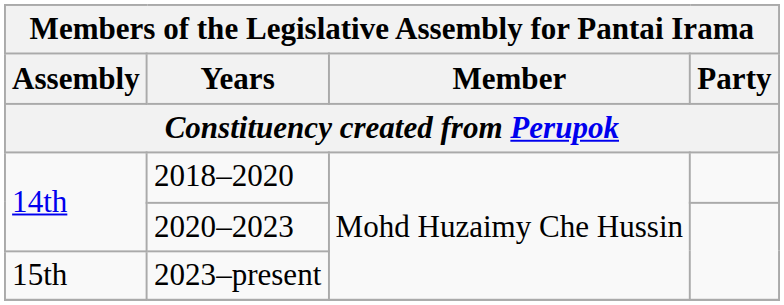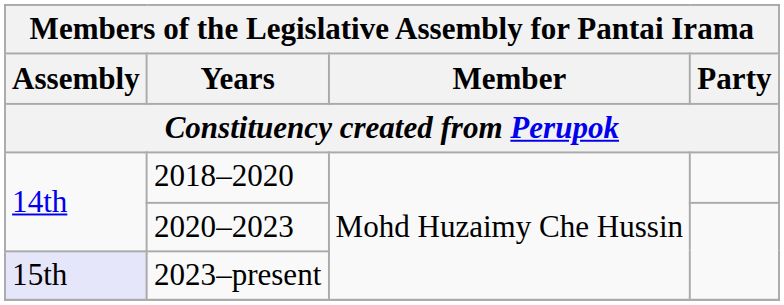(40, 275) no background -> (40, 275) lavender background
